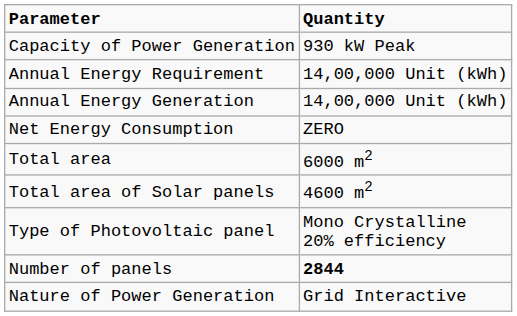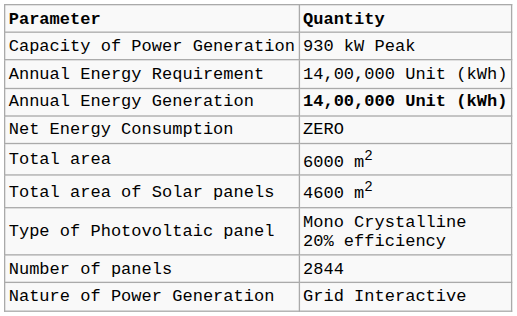(405, 102) normal -> (405, 102) bold
(323, 269) bold -> (323, 269) normal
